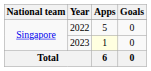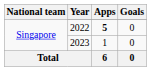(105, 27) normal -> (105, 27) bold
(105, 43) lightyellow background -> (105, 43) no background
